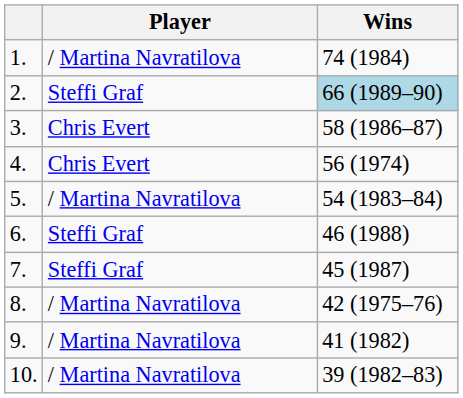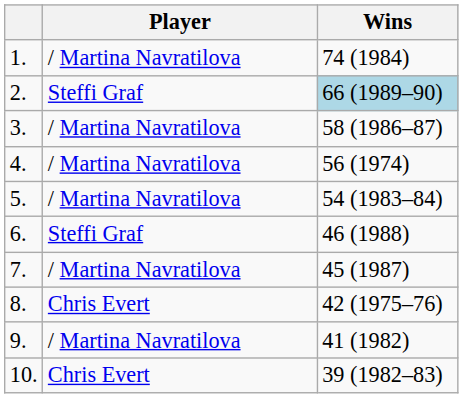(99, 128) Chris Evert -> (144, 128) / Martina Navratilova
(99, 163) Chris Evert -> (144, 163) / Martina Navratilova
(96, 269) Steffi Graf -> (144, 269) / Martina Navratilova
(144, 304) / Martina Navratilova -> (99, 304) Chris Evert
(144, 375) / Martina Navratilova -> (99, 375) Chris Evert
